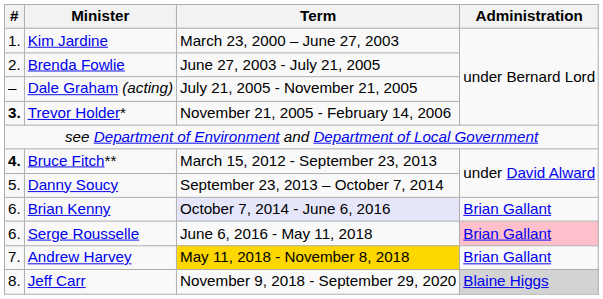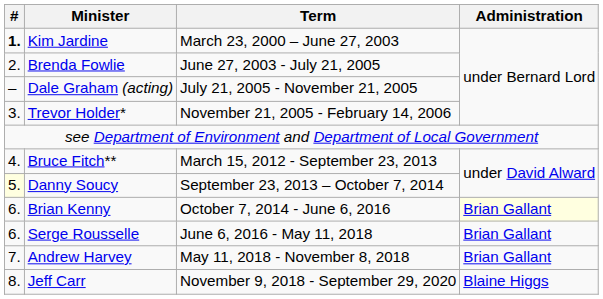(14, 40) normal -> (14, 40) bold
(14, 112) bold -> (14, 112) normal
(14, 161) bold -> (14, 161) normal
(14, 185) no background -> (14, 185) lightyellow background
(285, 209) lavender background -> (285, 209) no background
(507, 209) no background -> (507, 209) lightyellow background
(507, 233) pink background -> (507, 233) no background
(295, 257) gold background -> (295, 257) no background
(506, 281) lightgrey background -> (506, 281) no background
